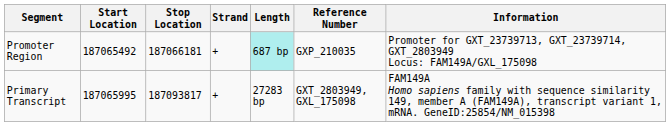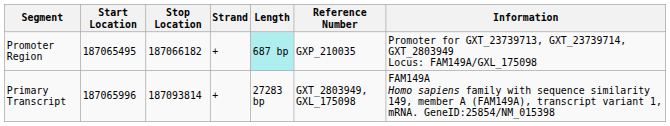(109, 51) 187065492 -> (109, 51) 187065495
(175, 51) 187066181 -> (175, 51) 187066182
(109, 96) 187065995 -> (109, 96) 187065996
(175, 96) 187093817 -> (175, 96) 187093814
